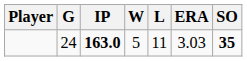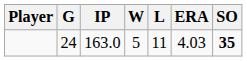(102, 42) bold -> (102, 42) normal
(192, 42) 3.03 -> (192, 42) 4.03
